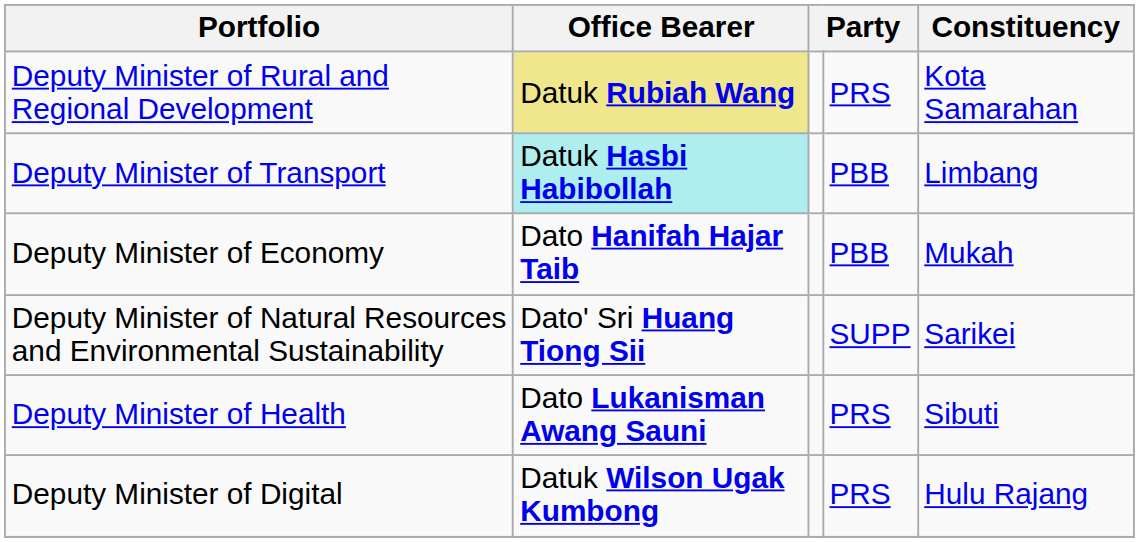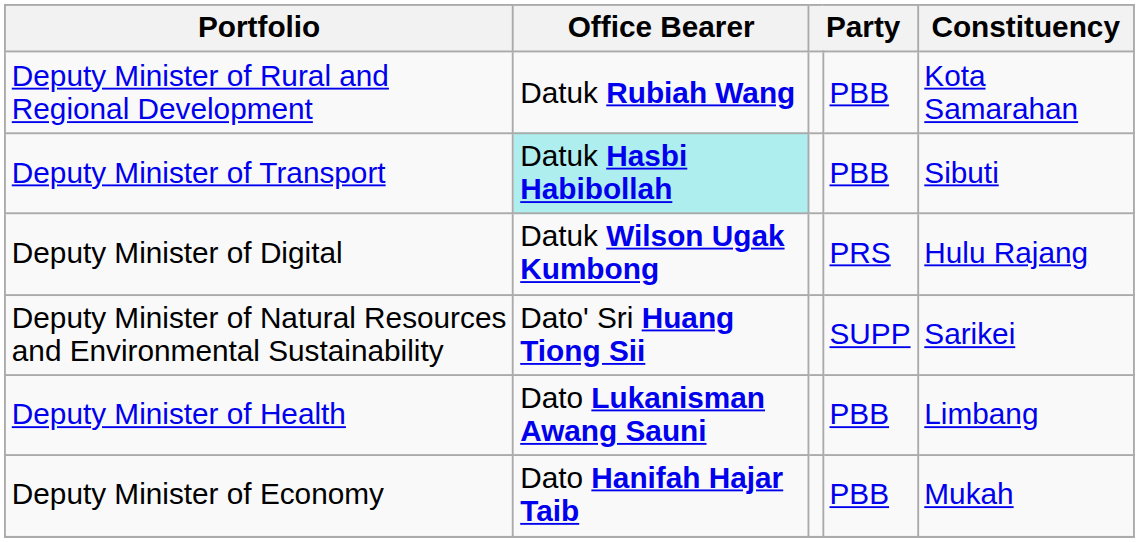(658, 92) khaki background -> (658, 92) no background
(860, 92) PRS -> (859, 92) PBB
(981, 172) Limbang -> (962, 172) Sibuti
rows swapped: (198, 253) <-> (177, 495)
(860, 414) PRS -> (859, 414) PBB
(962, 414) Sibuti -> (981, 414) Limbang
